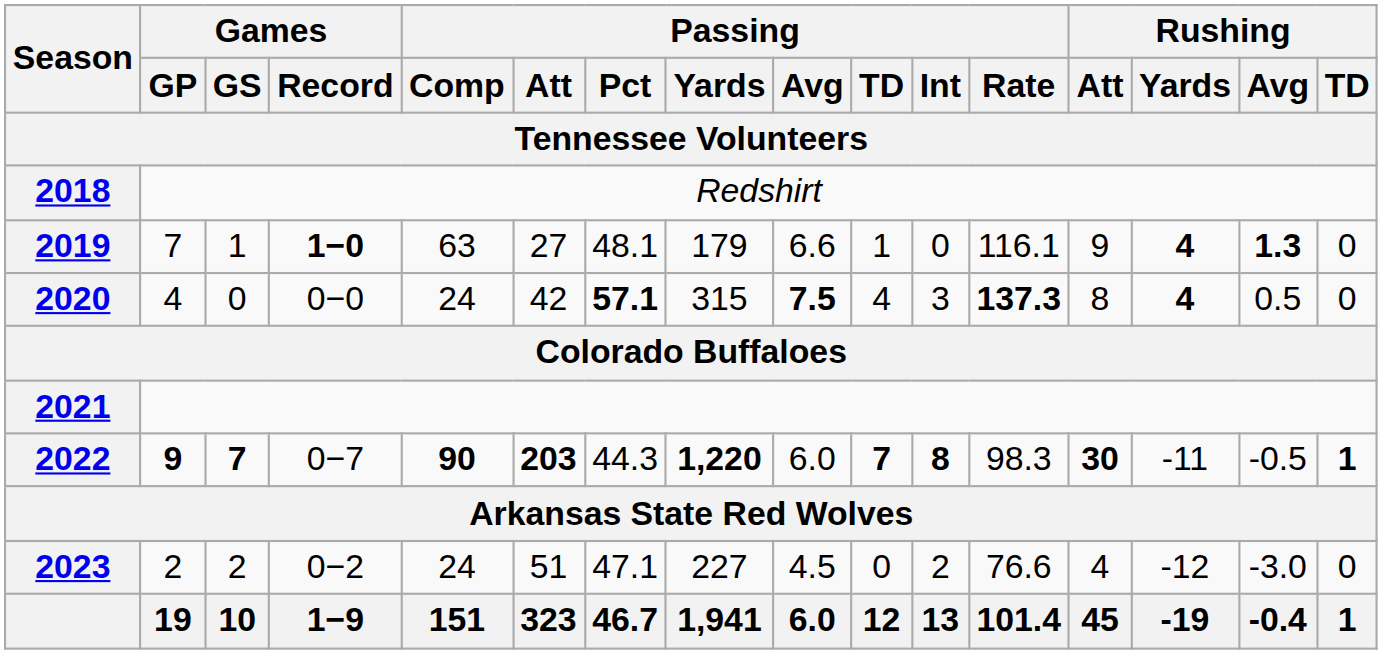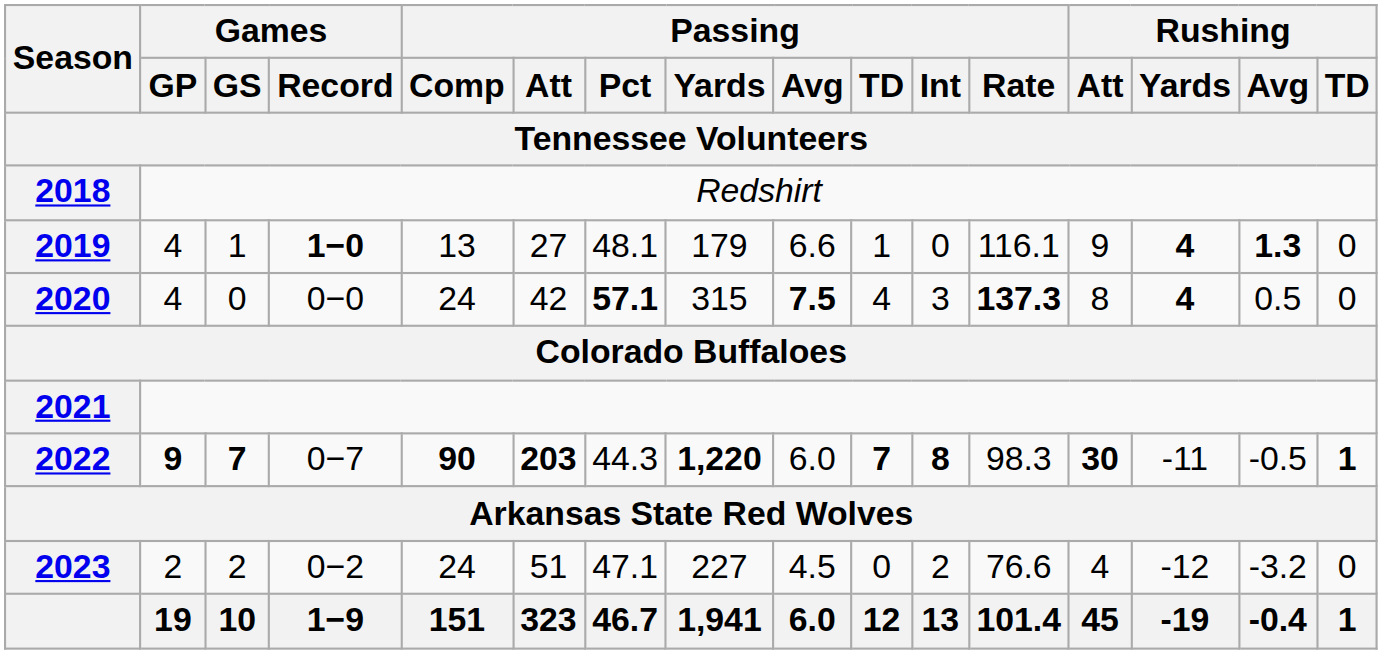(173, 245) 7 -> (173, 245) 4
(457, 245) 63 -> (457, 245) 13
(1278, 566) -3.0 -> (1278, 566) -3.2
